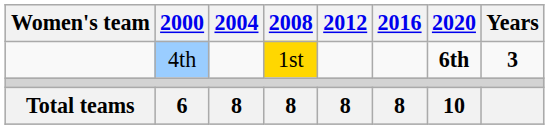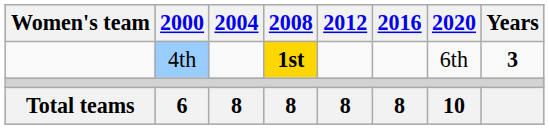(291, 59) normal -> (291, 59) bold
(454, 59) bold -> (454, 59) normal
